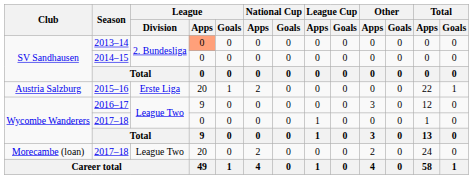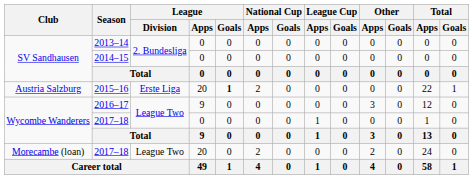(202, 43) lightsalmon background -> (202, 43) no background
(229, 89) normal -> (229, 89) bold
